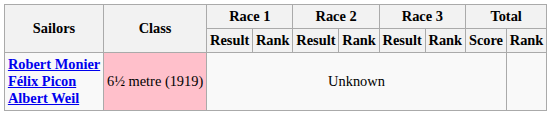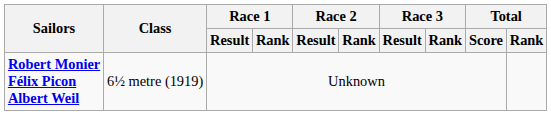(155, 81) pink background -> (155, 81) no background
